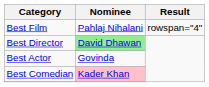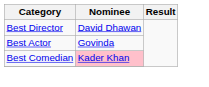- row: (27, 27)
(110, 43) lightgreen background -> (110, 27) no background
